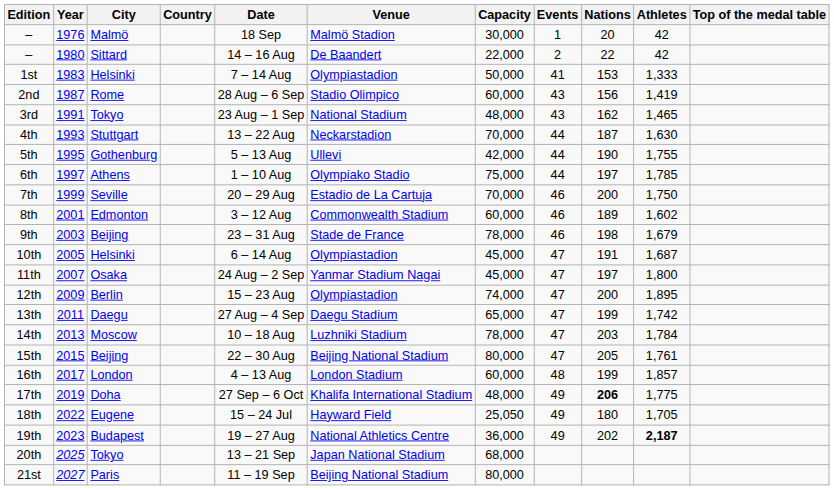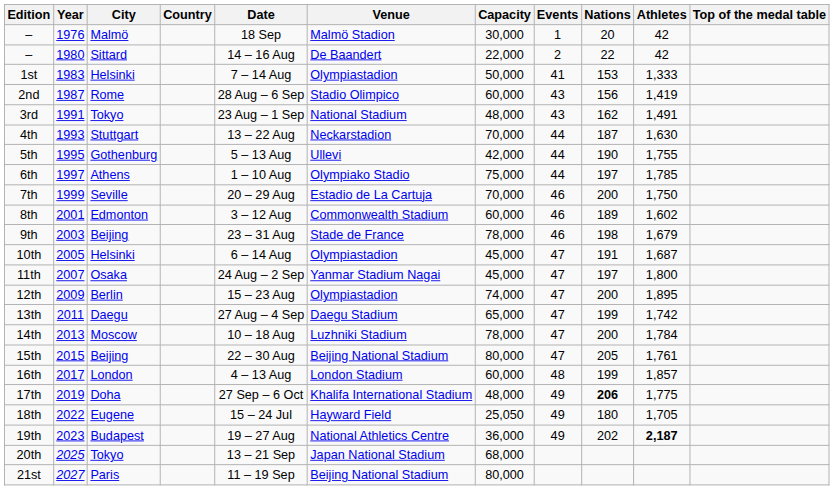(662, 115) 1,465 -> (662, 115) 1,491
(608, 335) 203 -> (608, 335) 200
